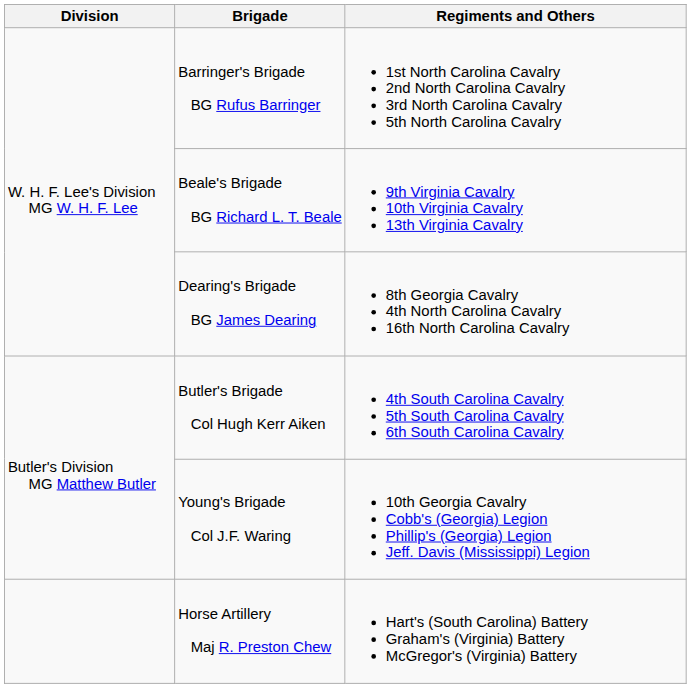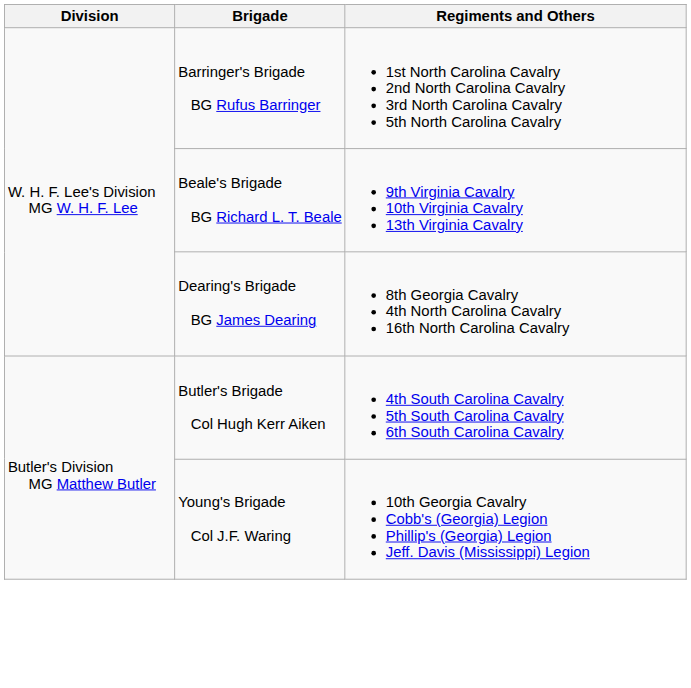- row: (255, 631)
